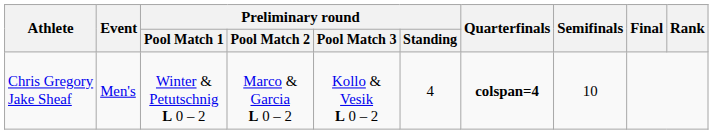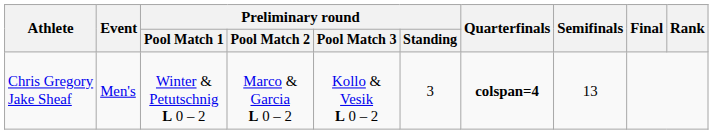(430, 90) 4 -> (430, 90) 3
(590, 90) 10 -> (590, 90) 13
